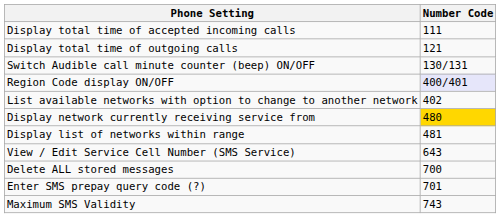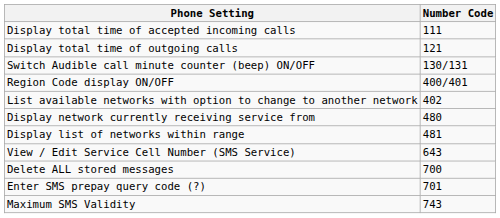(445, 83) lavender background -> (445, 83) no background
(432, 117) gold background -> (432, 117) no background
